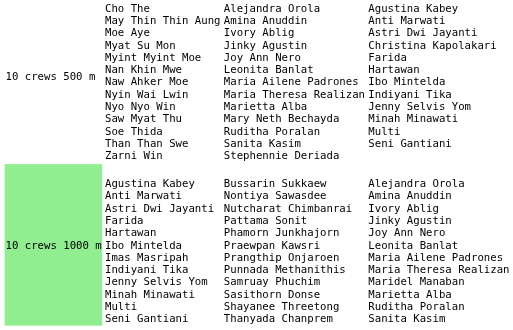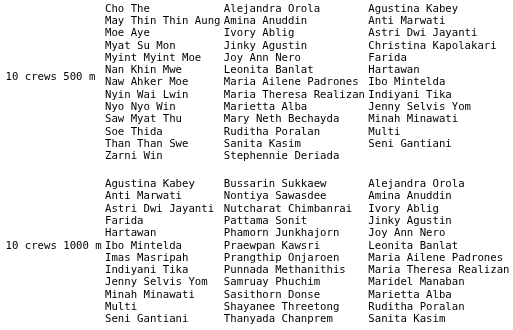(54, 245) lightgreen background -> (54, 245) no background
